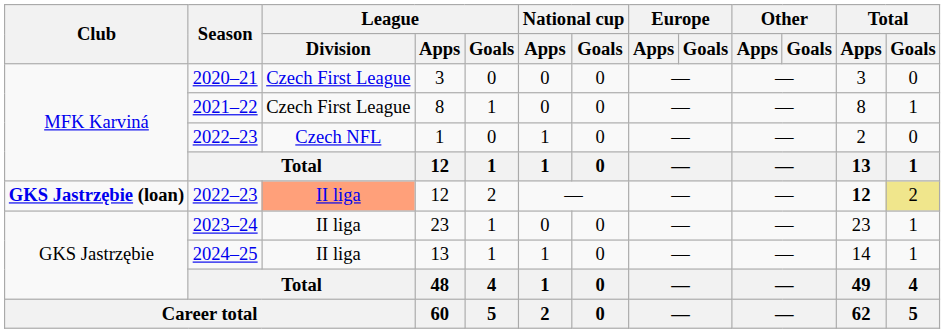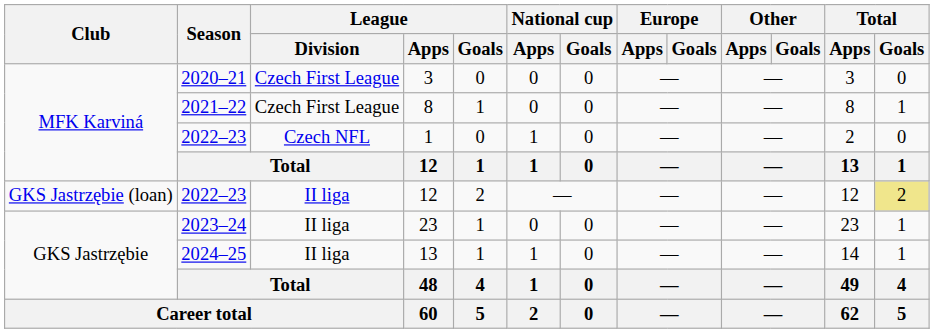(96, 195) bold -> (91, 195) normal
(338, 195) lightsalmon background -> (327, 195) no background
(861, 195) bold -> (850, 195) normal
